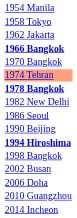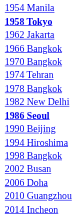(28, 21) normal -> (29, 21) bold
(35, 48) bold -> (33, 48) normal
(29, 75) lightsalmon background -> (29, 75) no background
(35, 89) bold -> (33, 89) normal
(27, 115) normal -> (27, 115) bold
(38, 142) bold -> (36, 142) normal
